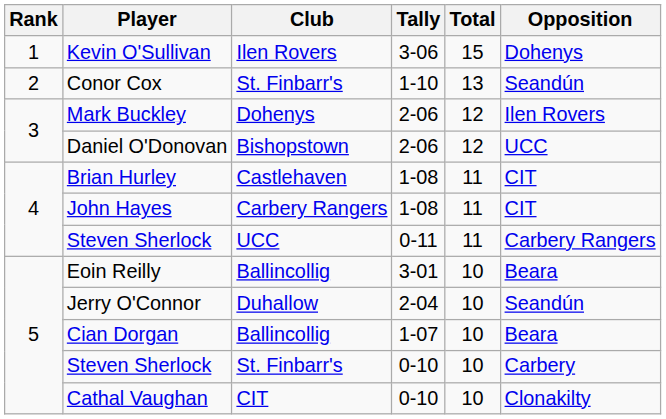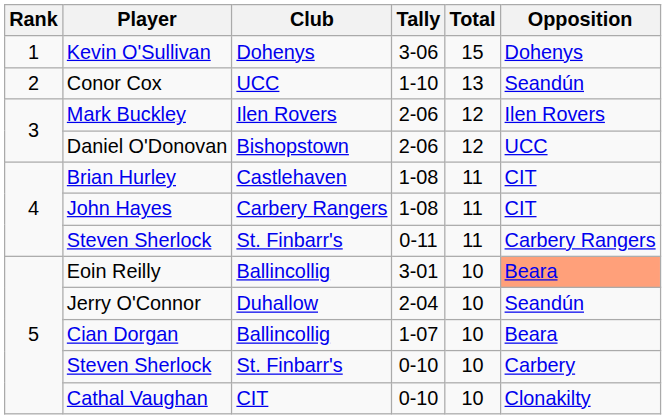(287, 51) Ilen Rovers -> (276, 51) Dohenys
(290, 83) St. Finbarr's -> (258, 83) UCC
(276, 114) Dohenys -> (287, 114) Ilen Rovers
(258, 240) UCC -> (290, 240) St. Finbarr's
(531, 271) no background -> (531, 271) lightsalmon background
